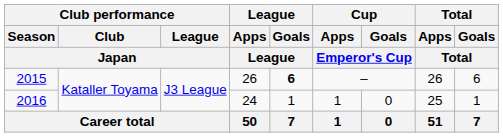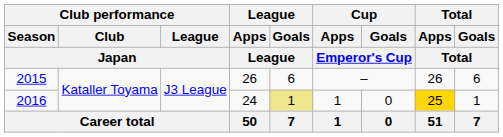(291, 79) bold -> (291, 79) normal
(291, 100) no background -> (291, 100) khaki background
(435, 100) no background -> (435, 100) gold background
